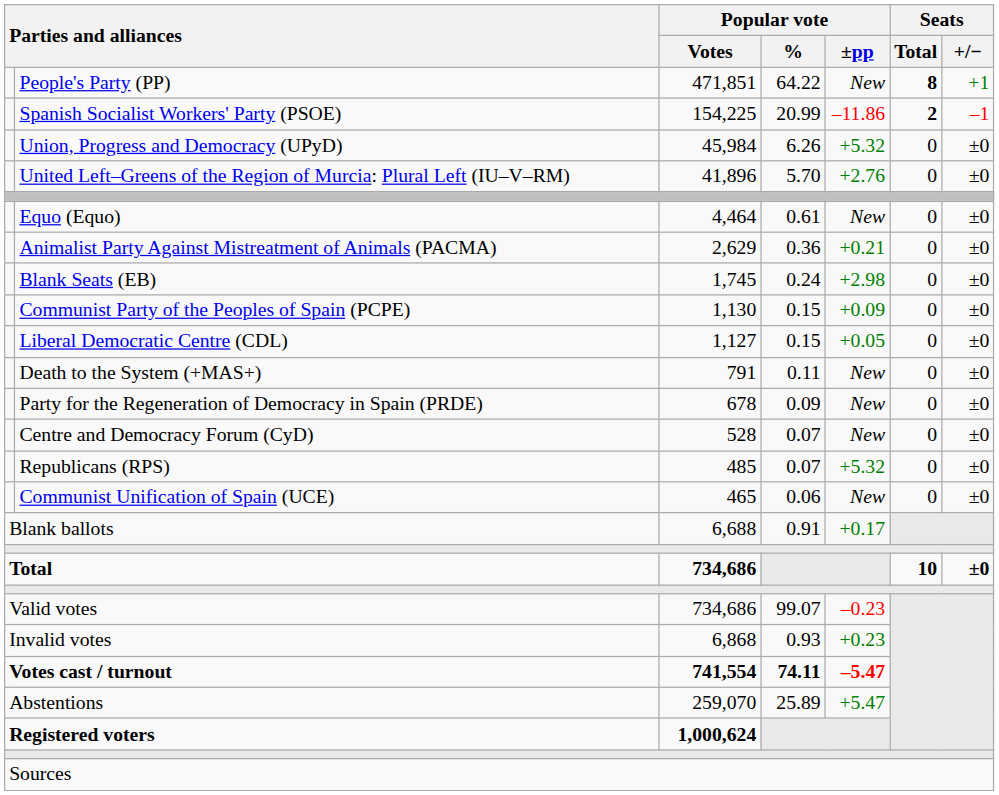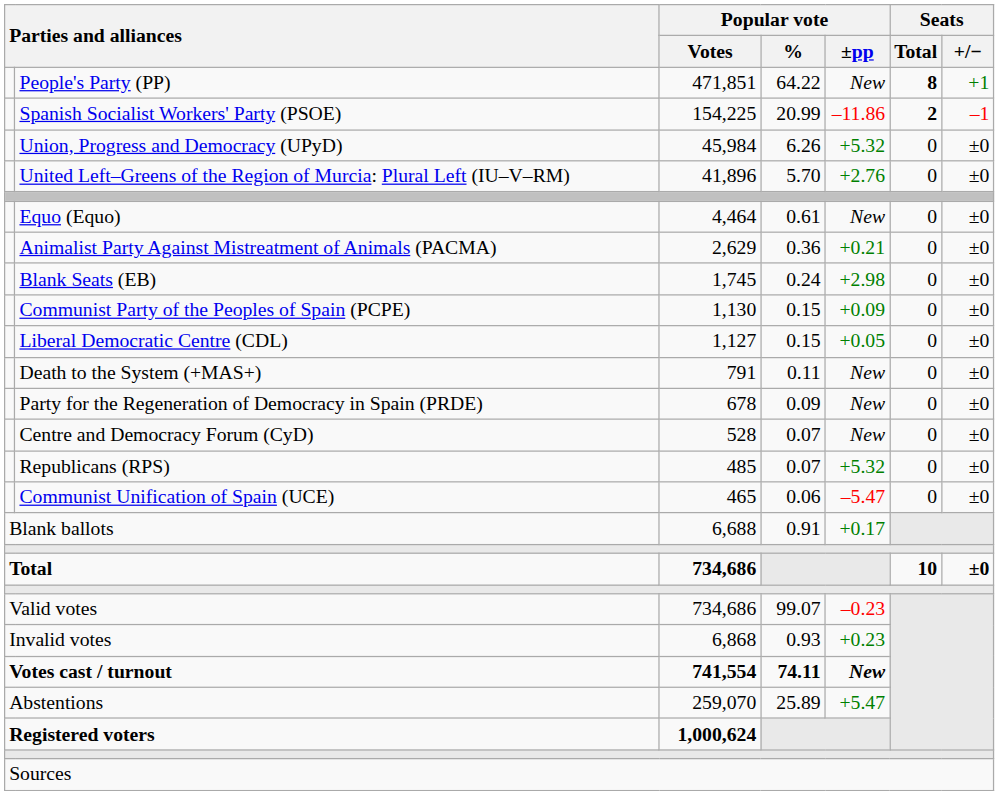(868, 497) New -> (863, 497) –5.47
(863, 671) –5.47 -> (867, 671) New
